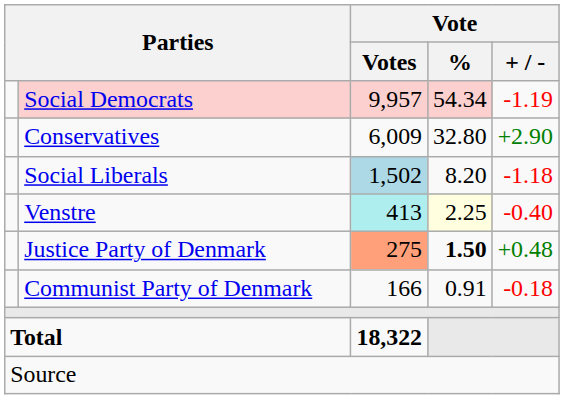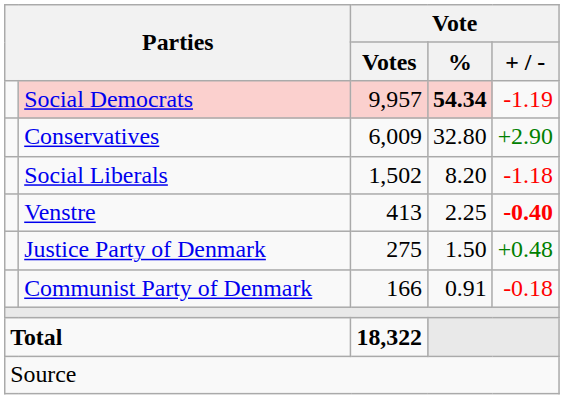(460, 99) normal -> (460, 99) bold
(395, 174) lightblue background -> (395, 174) no background
(404, 212) paleturquoise background -> (404, 212) no background
(466, 212) lightyellow background -> (466, 212) no background
(528, 212) normal -> (528, 212) bold
(404, 250) lightsalmon background -> (404, 250) no background
(466, 250) bold -> (466, 250) normal
